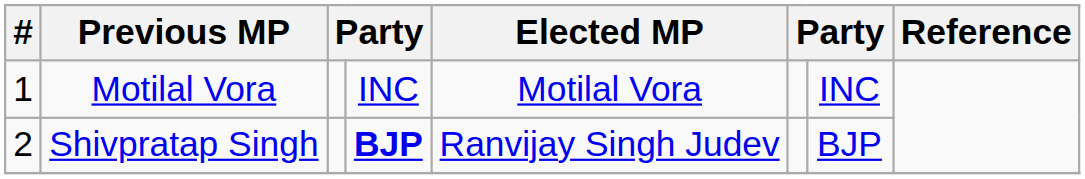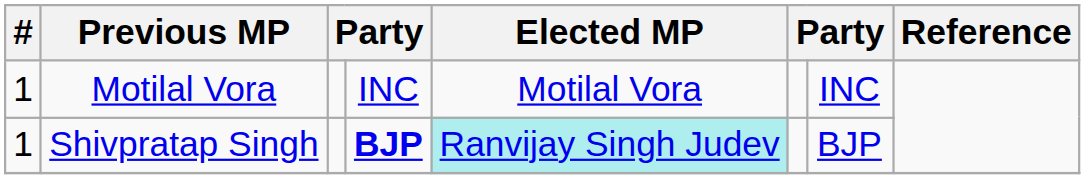(23, 144) 2 -> (23, 144) 1
(610, 144) no background -> (610, 144) paleturquoise background
